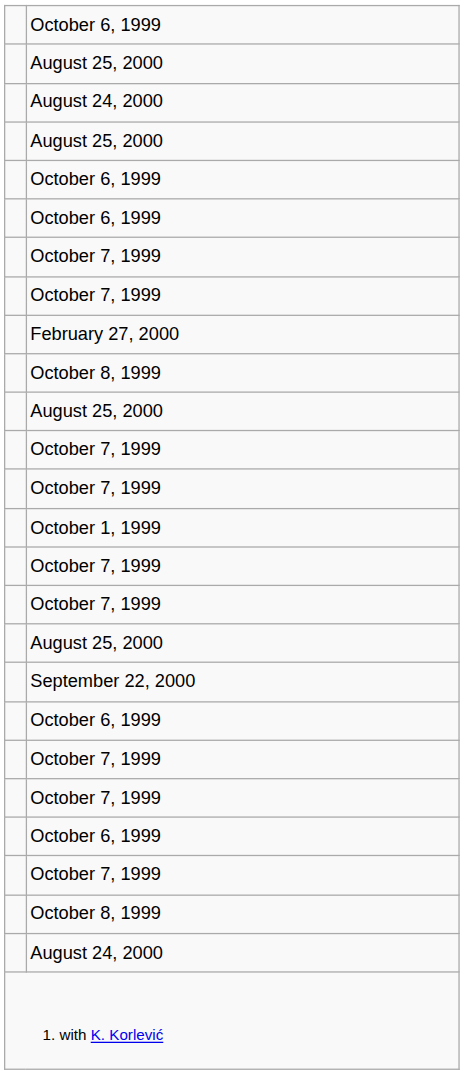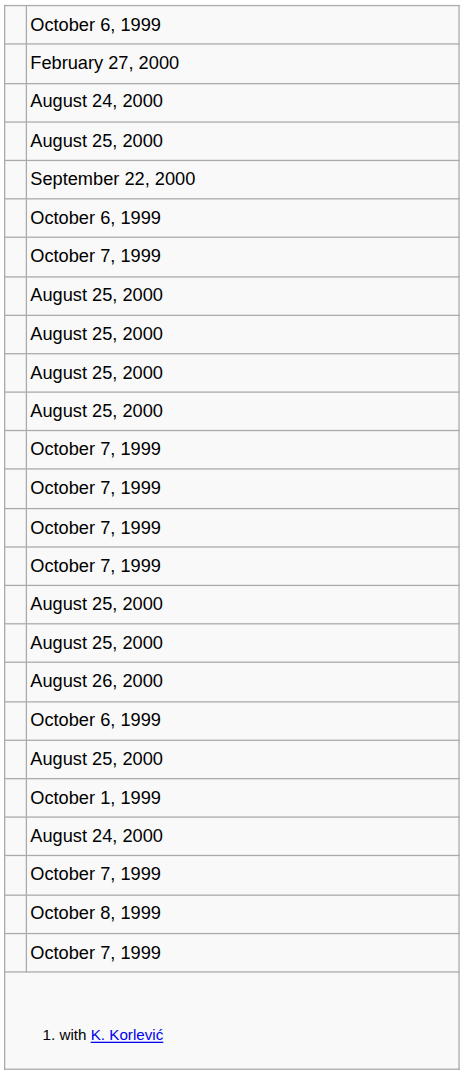(97, 63) August 25, 2000 -> (105, 63) February 27, 2000
(96, 179) October 6, 1999 -> (113, 179) September 22, 2000
(96, 295) October 7, 1999 -> (97, 295) August 25, 2000
(105, 333) February 27, 2000 -> (97, 333) August 25, 2000
(96, 372) October 8, 1999 -> (97, 372) August 25, 2000
(96, 527) October 1, 1999 -> (96, 527) October 7, 1999
(96, 604) October 7, 1999 -> (97, 604) August 25, 2000
(113, 681) September 22, 2000 -> (97, 681) August 26, 2000
(96, 758) October 7, 1999 -> (97, 758) August 25, 2000
(96, 797) October 7, 1999 -> (96, 797) October 1, 1999
(96, 836) October 6, 1999 -> (97, 836) August 24, 2000
(97, 952) August 24, 2000 -> (96, 952) October 7, 1999
